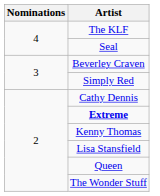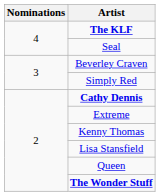(108, 30) normal -> (111, 30) bold
(108, 98) normal -> (111, 98) bold
(108, 115) bold -> (111, 115) normal
(108, 183) normal -> (111, 183) bold
